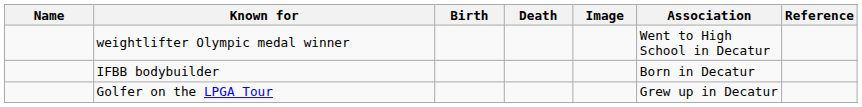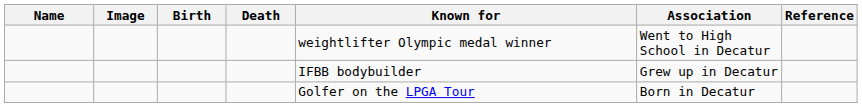columns swapped: (605, 15) <-> (264, 15)
(697, 71) Born in Decatur -> (709, 71) Grew up in Decatur
(709, 92) Grew up in Decatur -> (697, 92) Born in Decatur
